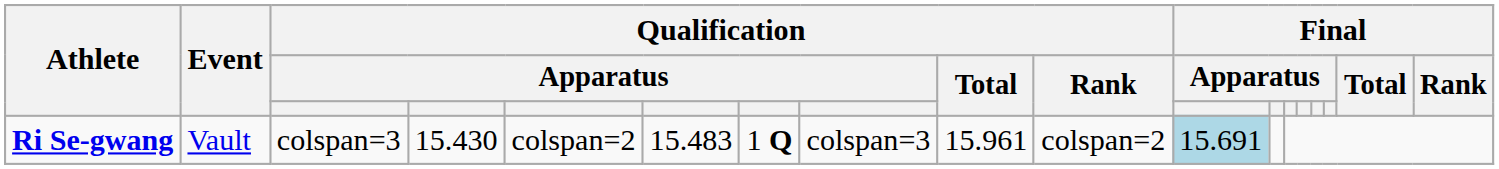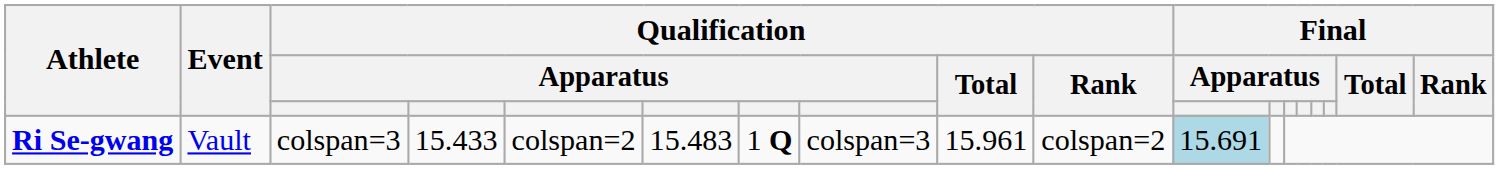(456, 139) 15.430 -> (456, 139) 15.433
